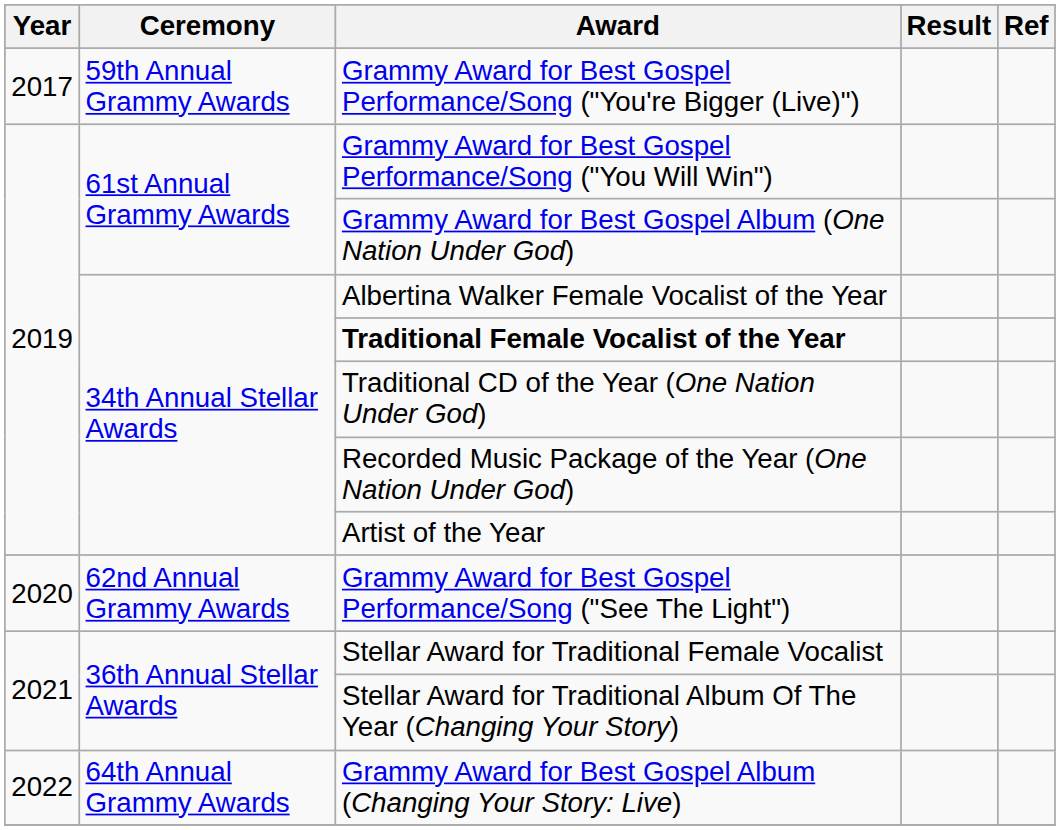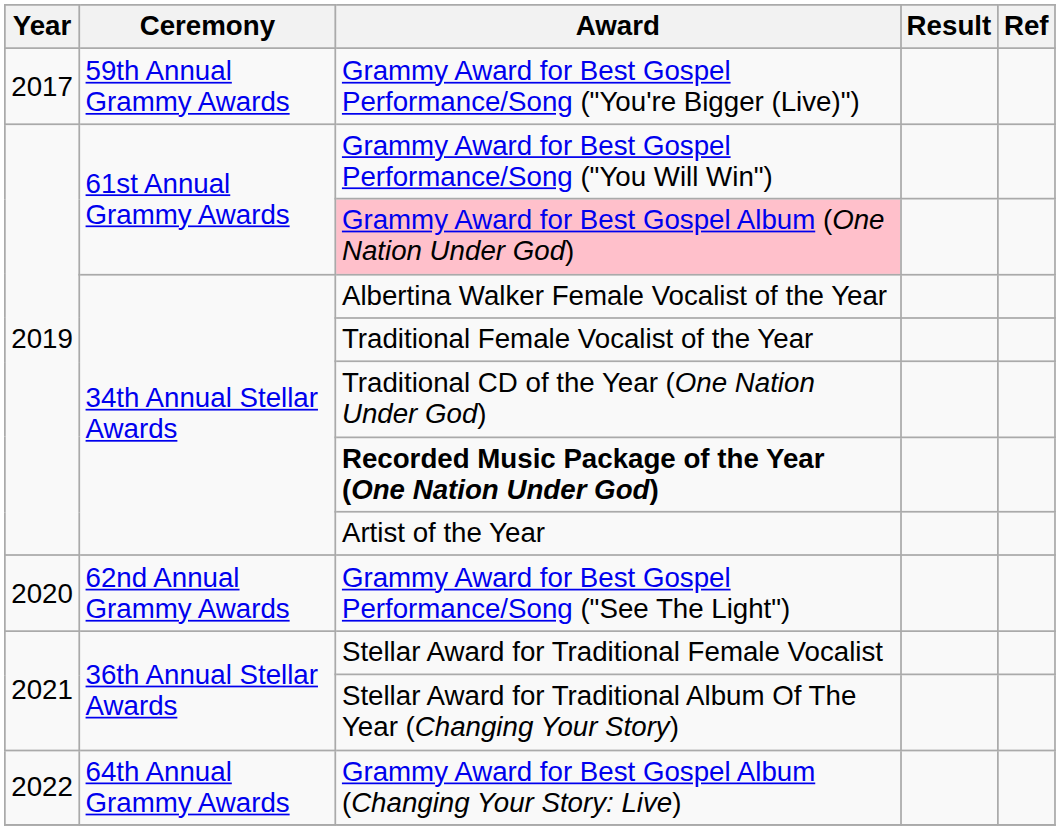(613, 235) no background -> (613, 235) pink background
(594, 339) bold -> (578, 339) normal
(604, 473) normal -> (583, 473) bold
